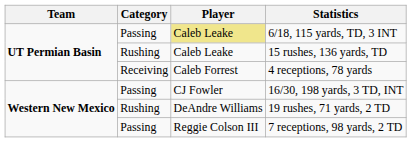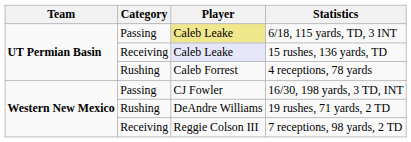(140, 52) Rushing -> (144, 52) Receiving
(203, 52) no background -> (203, 52) lavender background
(144, 71) Receiving -> (140, 71) Rushing
(138, 127) Passing -> (144, 127) Receiving
